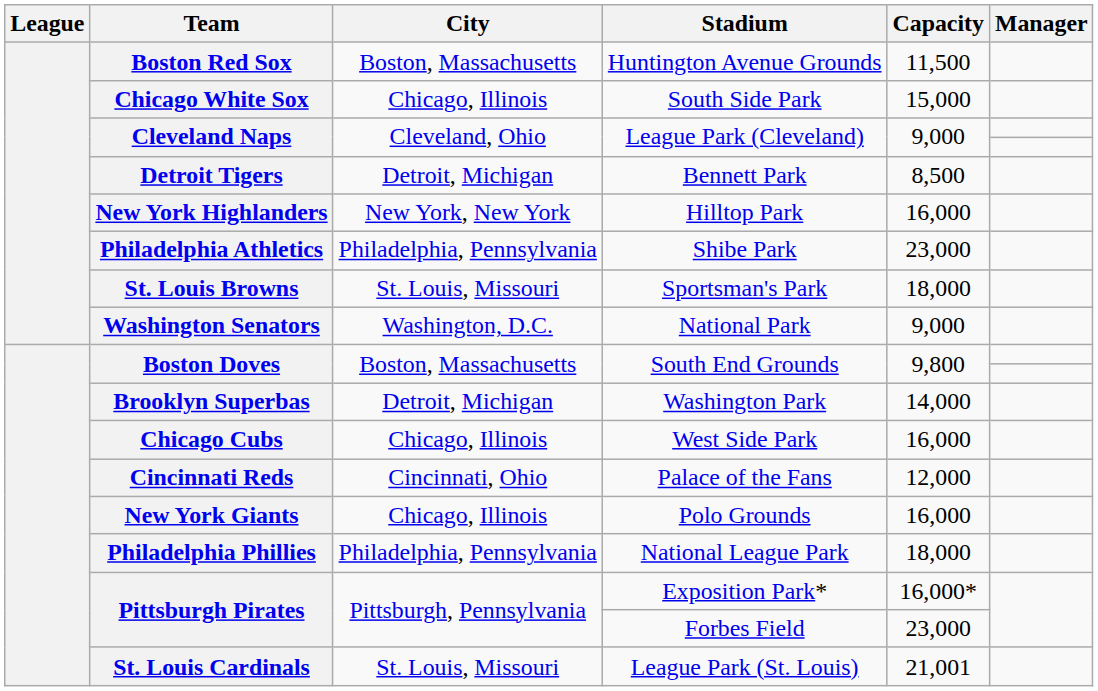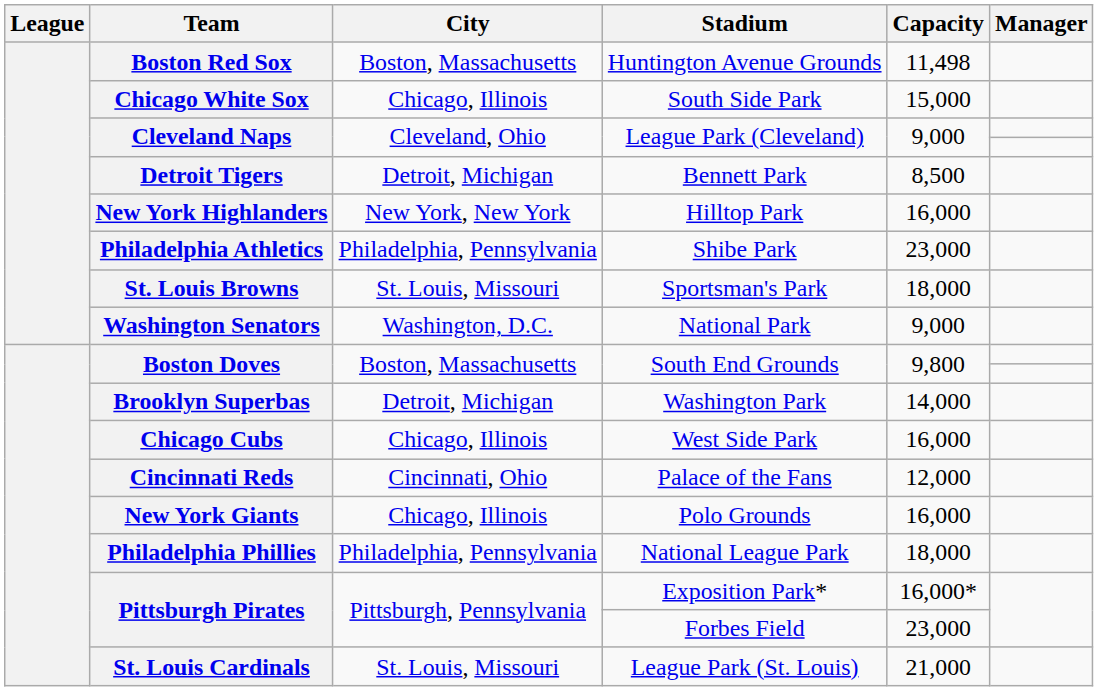(938, 61) 11,500 -> (938, 61) 11,498
(938, 666) 21,001 -> (938, 666) 21,000
